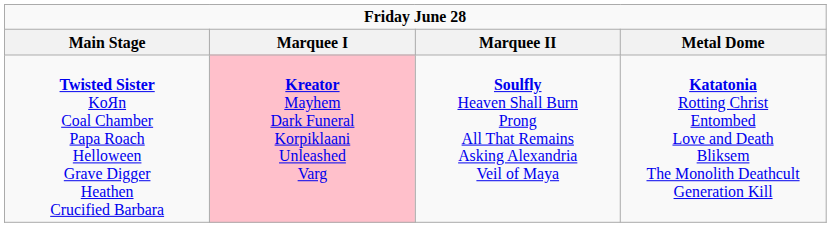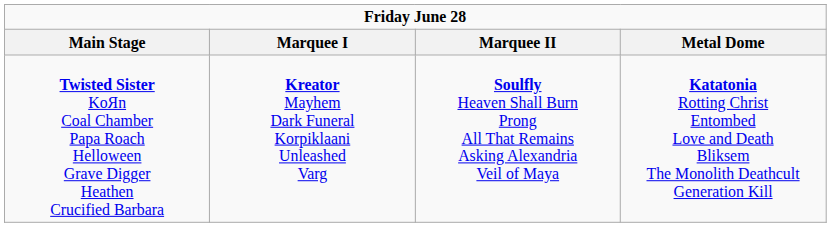(312, 129) pink background -> (312, 129) no background
